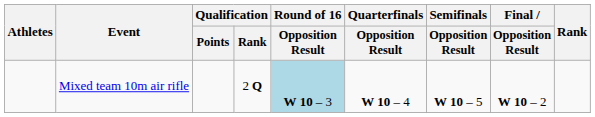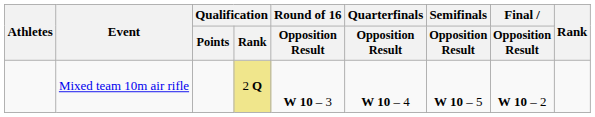(252, 86) no background -> (252, 86) khaki background
(308, 102) lightblue background -> (308, 102) no background
